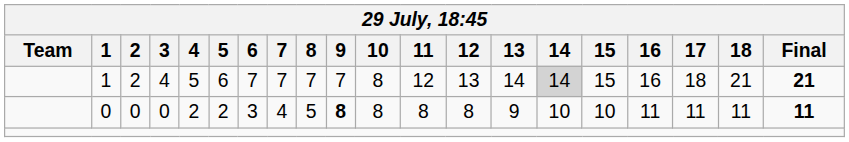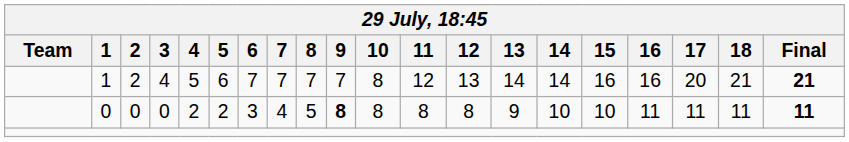(559, 81) lightgrey background -> (559, 81) no background
(605, 81) 15 -> (605, 81) 16
(696, 81) 18 -> (696, 81) 20
